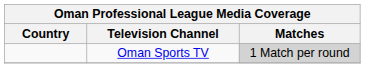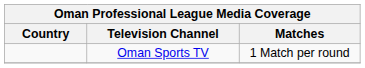(300, 53) lightgrey background -> (300, 53) no background
